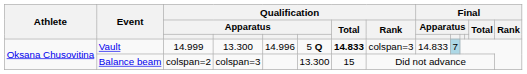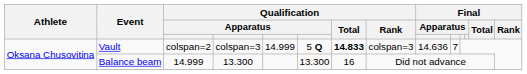(188, 47) 14.999 -> (188, 47) colspan=2
(238, 47) 13.300 -> (238, 47) colspan=3
(280, 47) 14.996 -> (280, 47) 14.999
(433, 47) 14.833 -> (433, 47) 14.636
(455, 47) lightblue background -> (455, 47) no background
(188, 62) colspan=2 -> (188, 62) 14.999
(238, 62) colspan=3 -> (238, 62) 13.300
(349, 62) 15 -> (349, 62) 16
